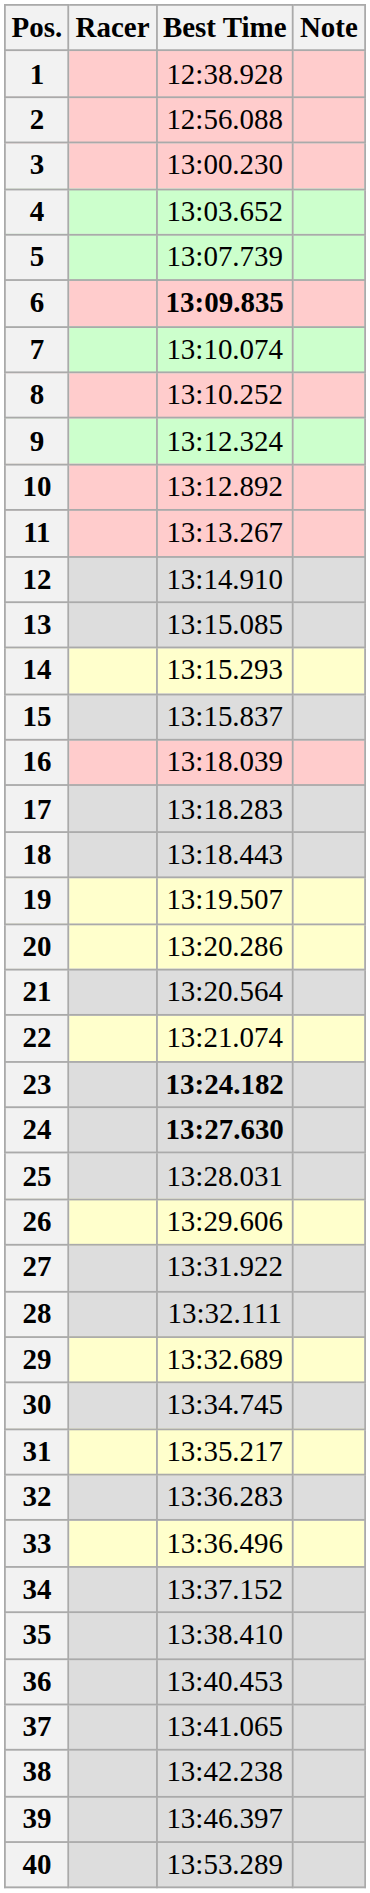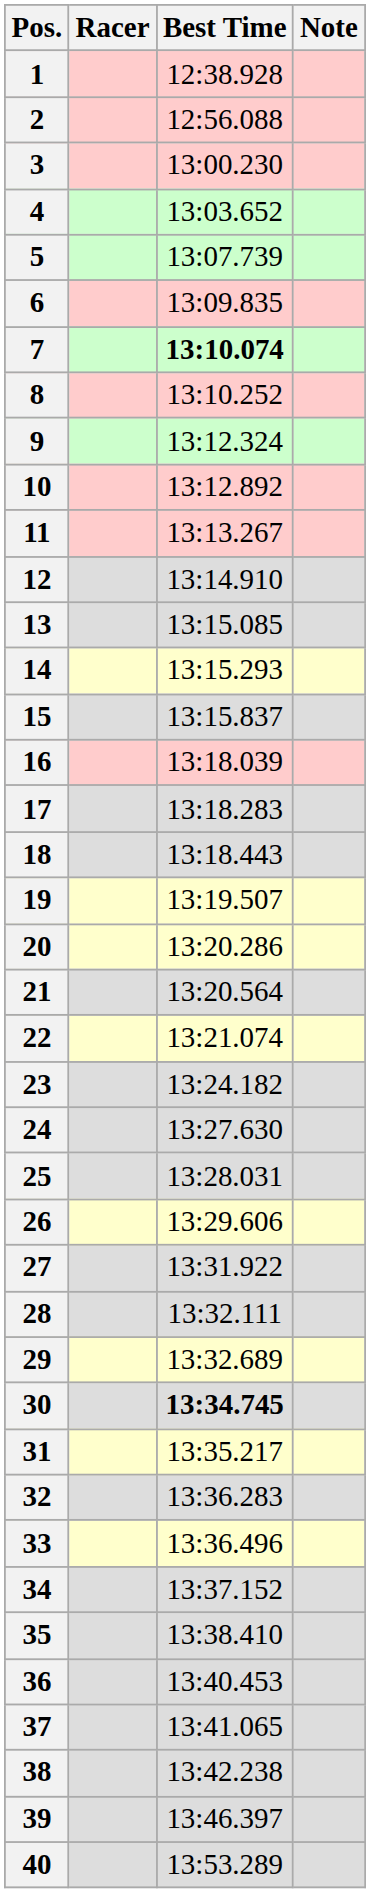(225, 303) bold -> (225, 303) normal
(225, 348) normal -> (225, 348) bold
(225, 1083) bold -> (225, 1083) normal
(225, 1129) bold -> (225, 1129) normal
(225, 1405) normal -> (225, 1405) bold
